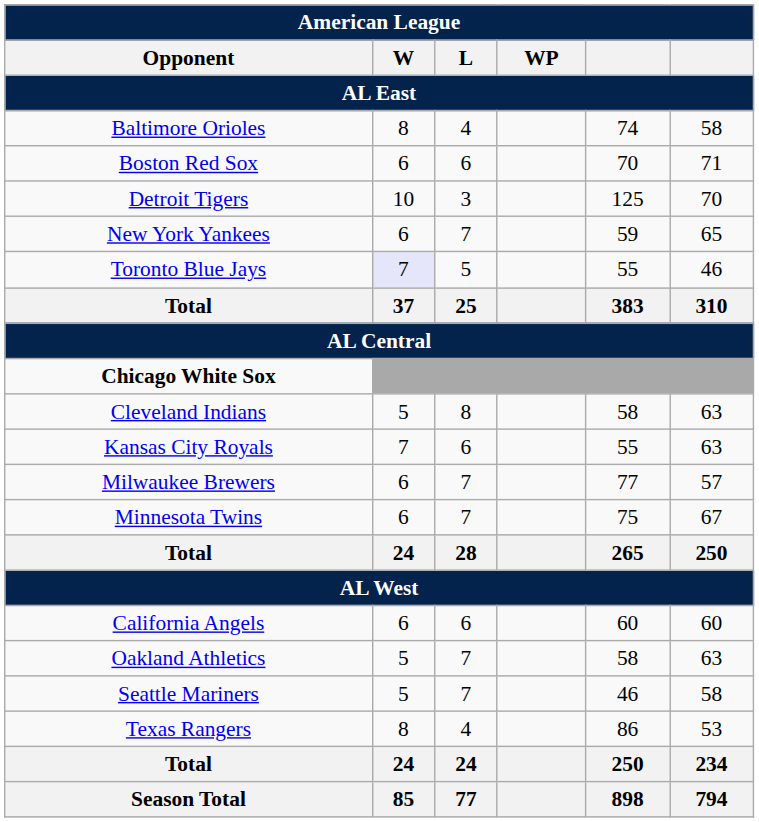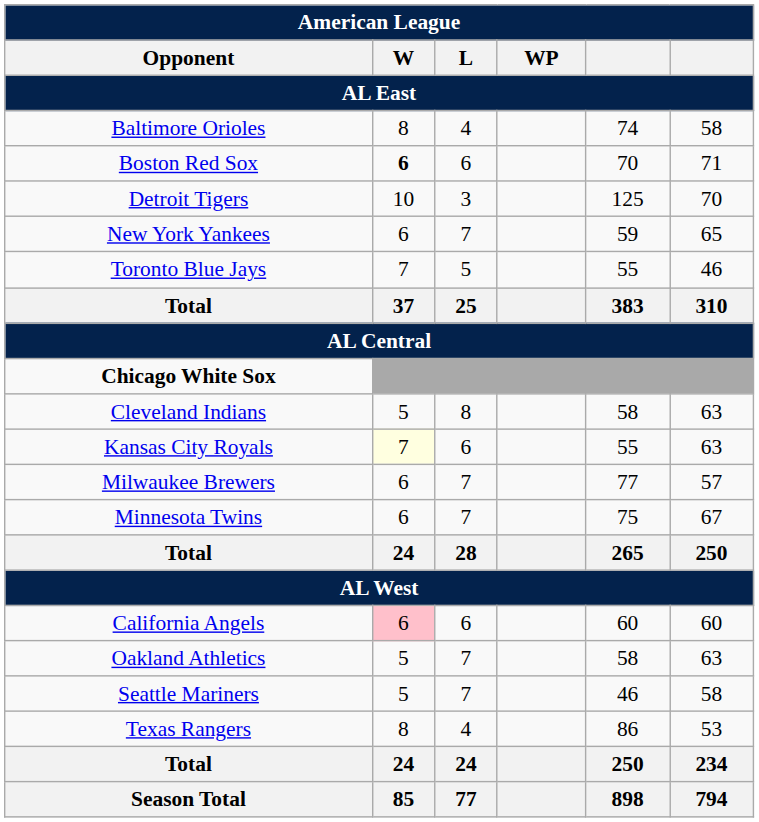(403, 163) normal -> (403, 163) bold
(403, 269) lavender background -> (403, 269) no background
(403, 446) no background -> (403, 446) lightyellow background
(403, 623) no background -> (403, 623) pink background
